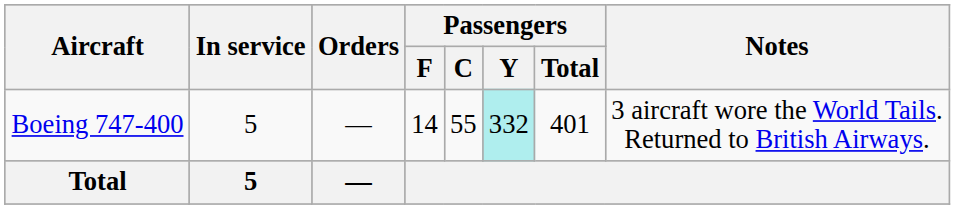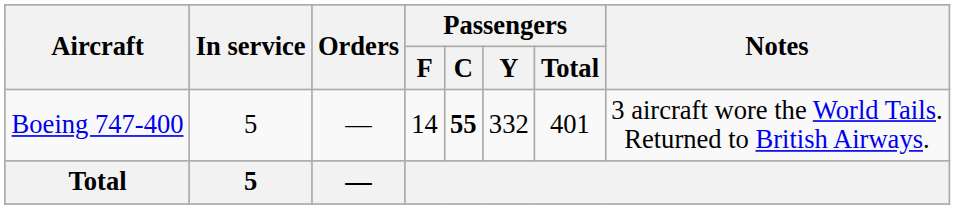(463, 124) normal -> (463, 124) bold
(509, 124) paleturquoise background -> (509, 124) no background
